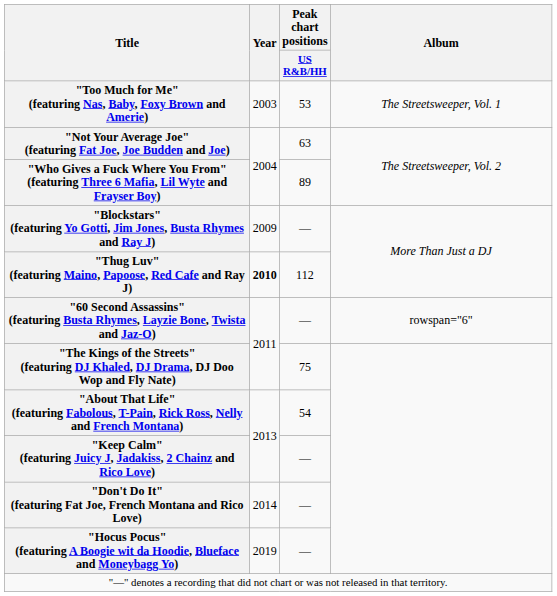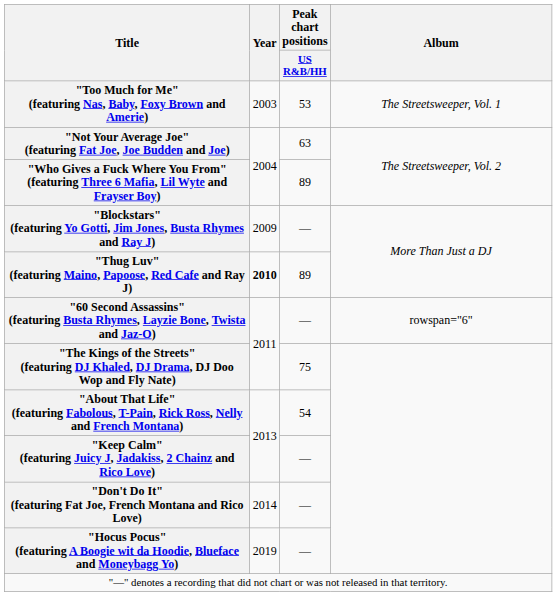(305, 274) 112 -> (305, 274) 89
